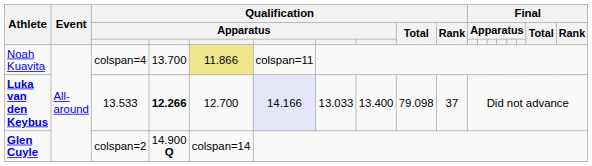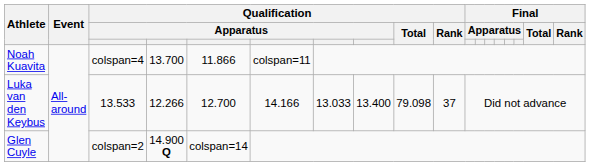(221, 60) khaki background -> (218, 60) no background
(28, 103) bold -> (26, 103) normal
(169, 103) bold -> (167, 103) normal
(284, 103) lavender background -> (282, 103) no background
(23, 147) bold -> (22, 147) normal
